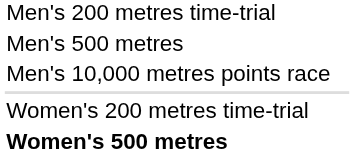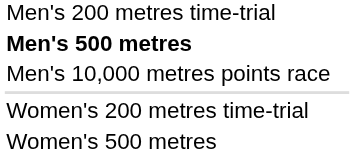(95, 43) normal -> (99, 43) bold
(117, 141) bold -> (111, 141) normal
